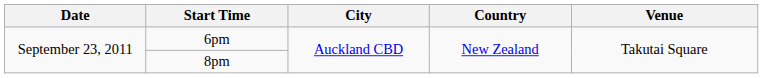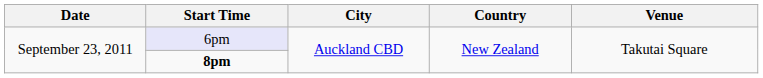(217, 38) no background -> (217, 38) lavender background
(217, 61) normal -> (217, 61) bold
